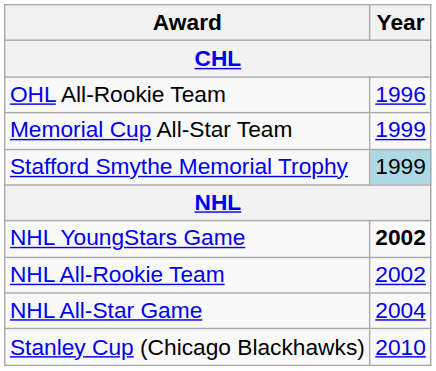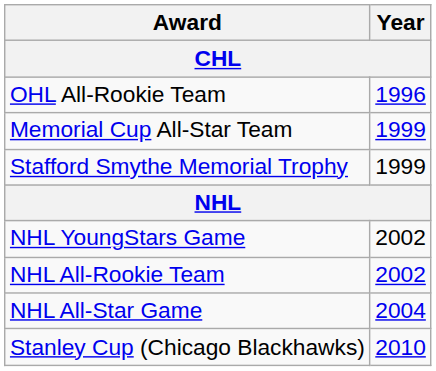(401, 166) lightblue background -> (401, 166) no background
(401, 238) bold -> (401, 238) normal
